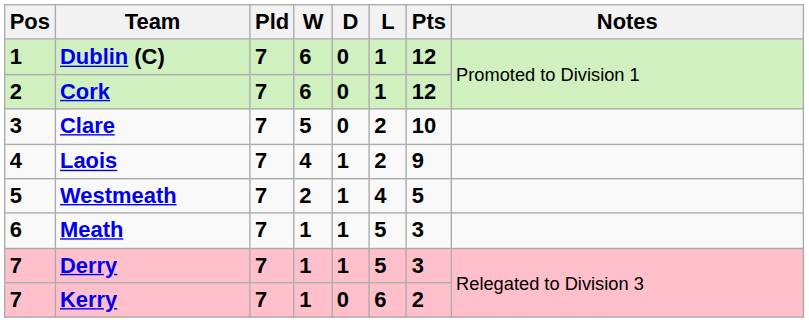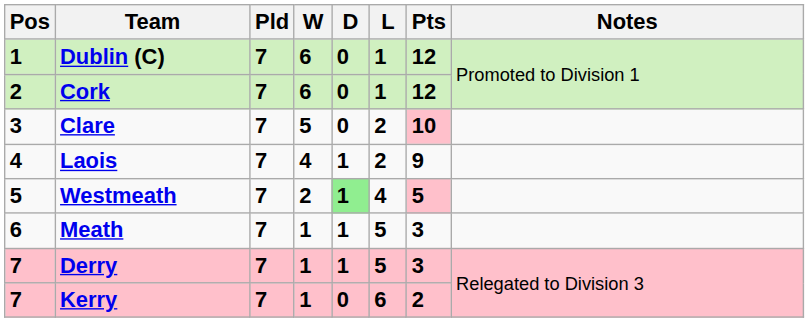(424, 126) no background -> (424, 126) pink background
(343, 195) no background -> (343, 195) lightgreen background
(418, 195) no background -> (418, 195) pink background
